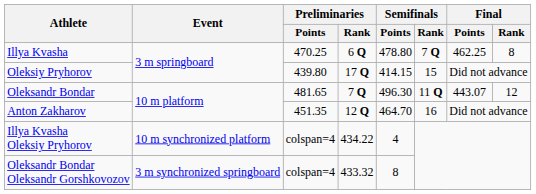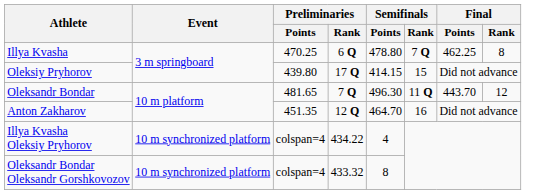(469, 92) 443.07 -> (460, 92) 443.70
(208, 172) 3 m synchronized springboard -> (203, 172) 10 m synchronized platform
